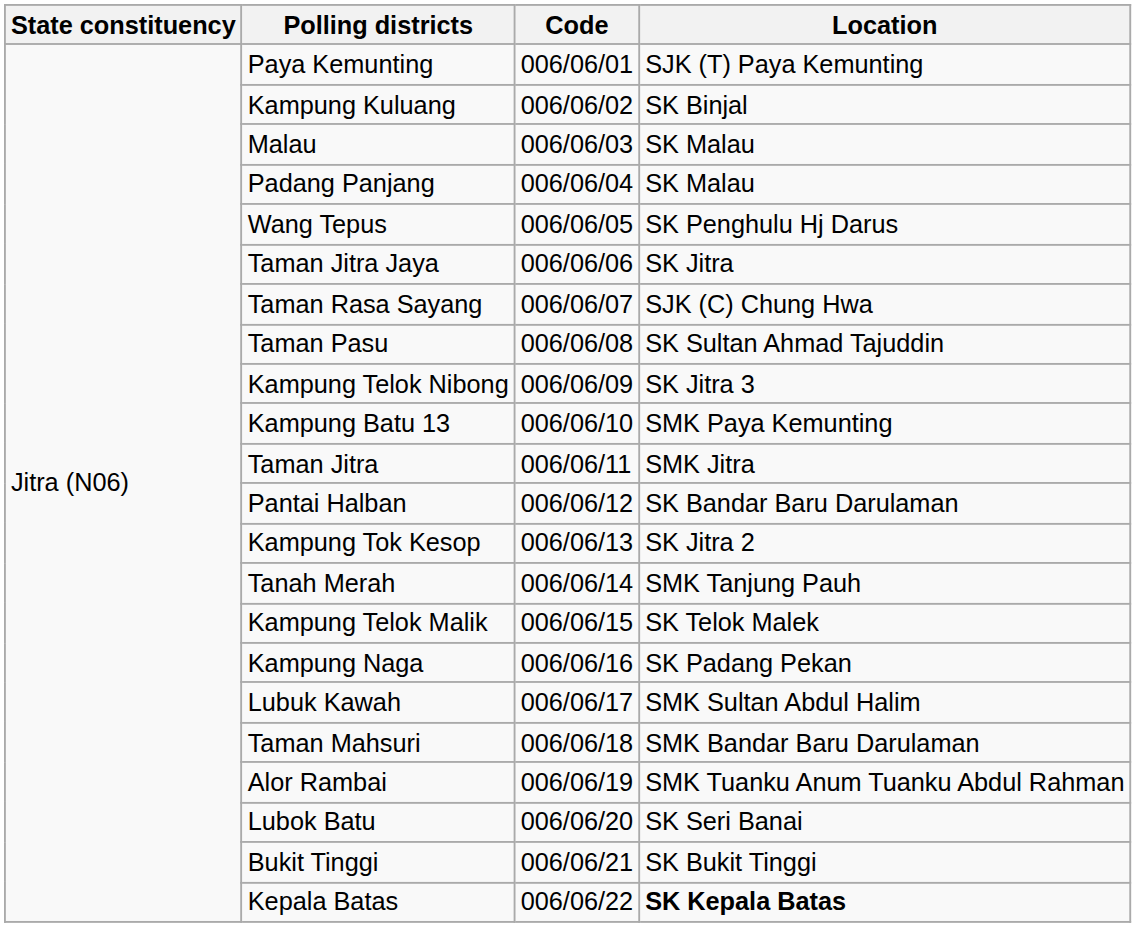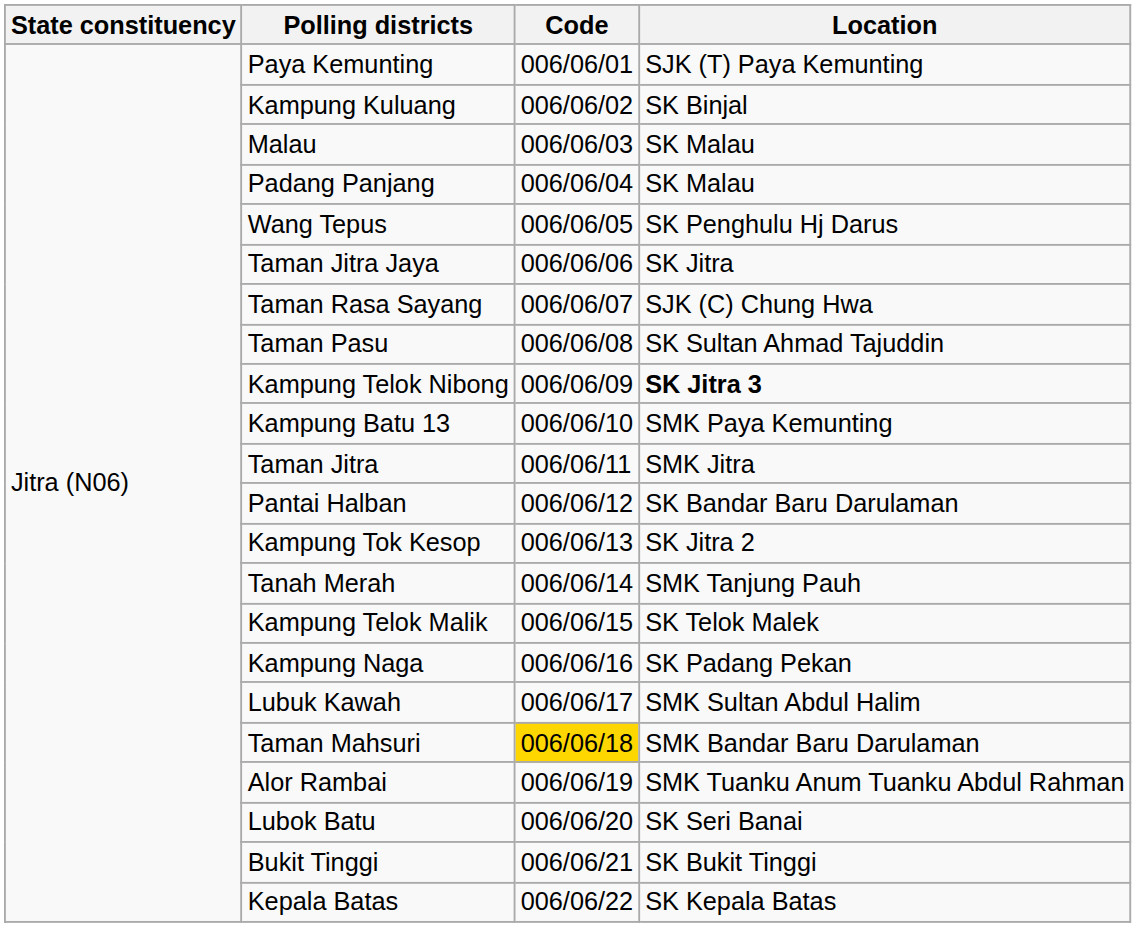(700, 383) normal -> (703, 383) bold
(577, 742) no background -> (577, 742) gold background
(746, 902) bold -> (741, 902) normal
